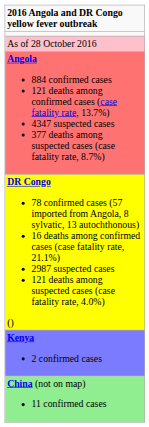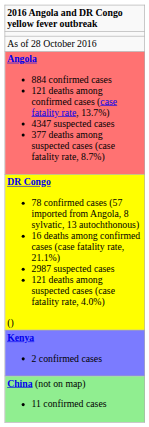(52, 43) pink background -> (52, 43) no background
